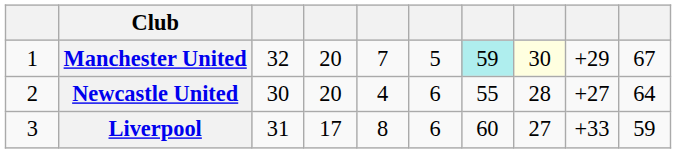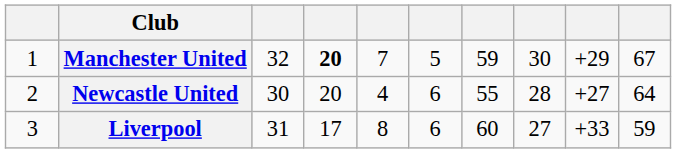(330, 58) normal -> (330, 58) bold
(487, 58) paleturquoise background -> (487, 58) no background
(540, 58) lightyellow background -> (540, 58) no background
